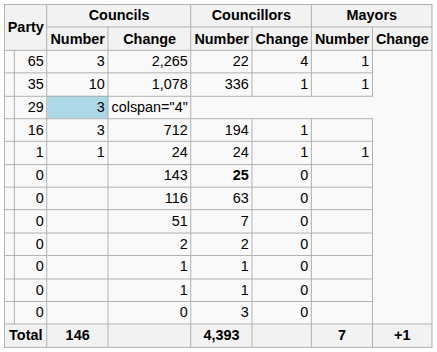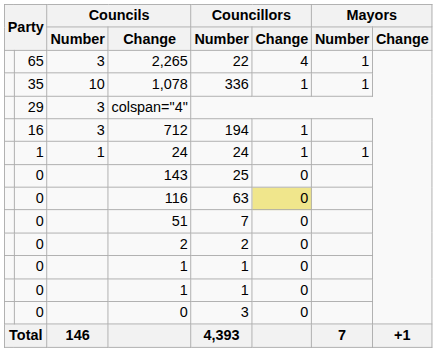(101, 107) lightblue background -> (101, 107) no background
(241, 175) bold -> (241, 175) normal
(304, 198) no background -> (304, 198) khaki background
